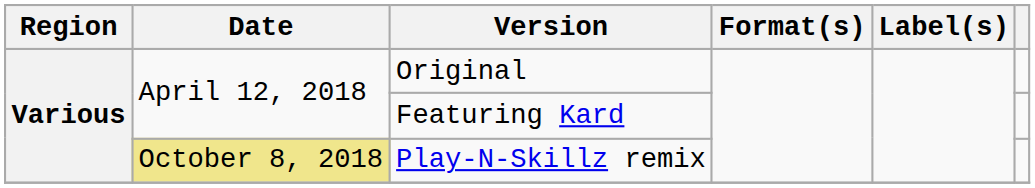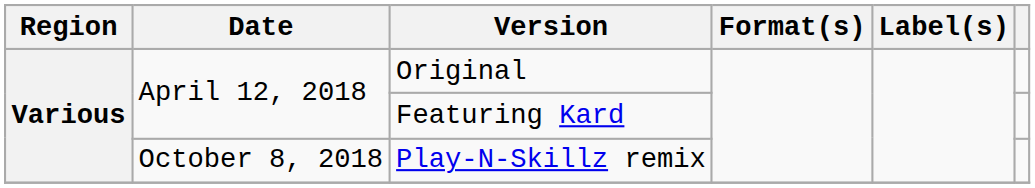(261, 160) khaki background -> (261, 160) no background
